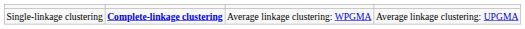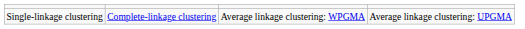(165, 16) bold -> (162, 16) normal
